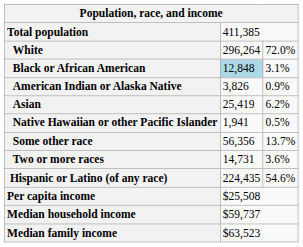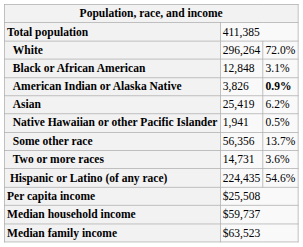(239, 68) lightblue background -> (239, 68) no background
(278, 86) normal -> (278, 86) bold
